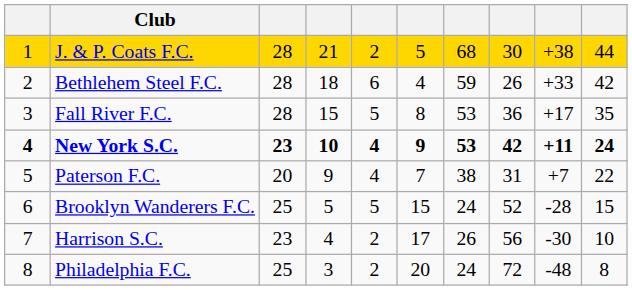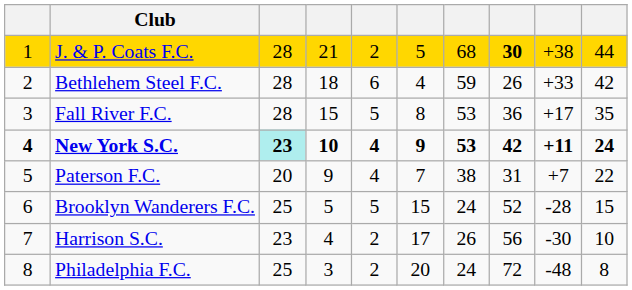(512, 51) normal -> (512, 51) bold
(282, 144) no background -> (282, 144) paleturquoise background
